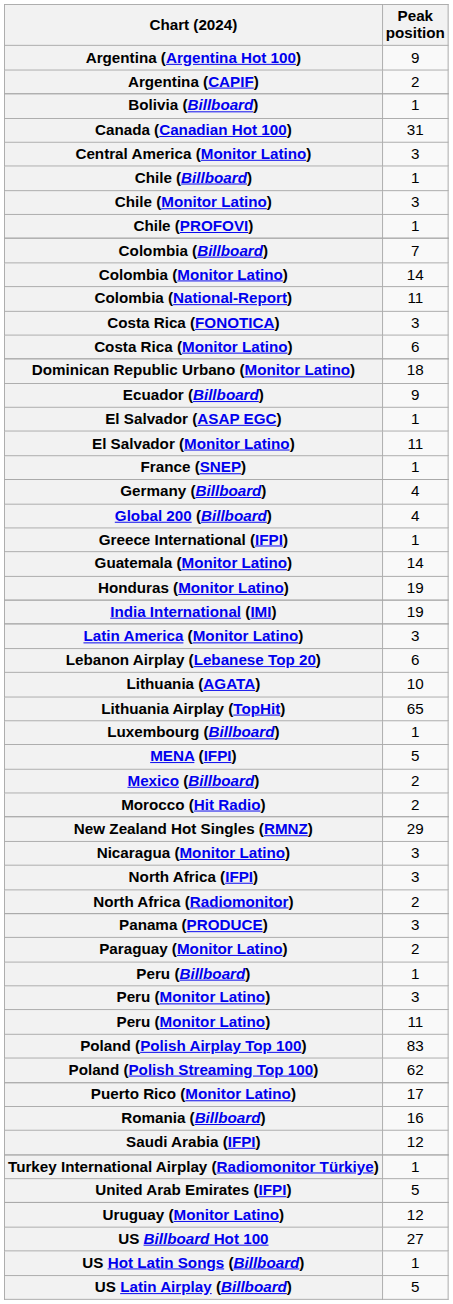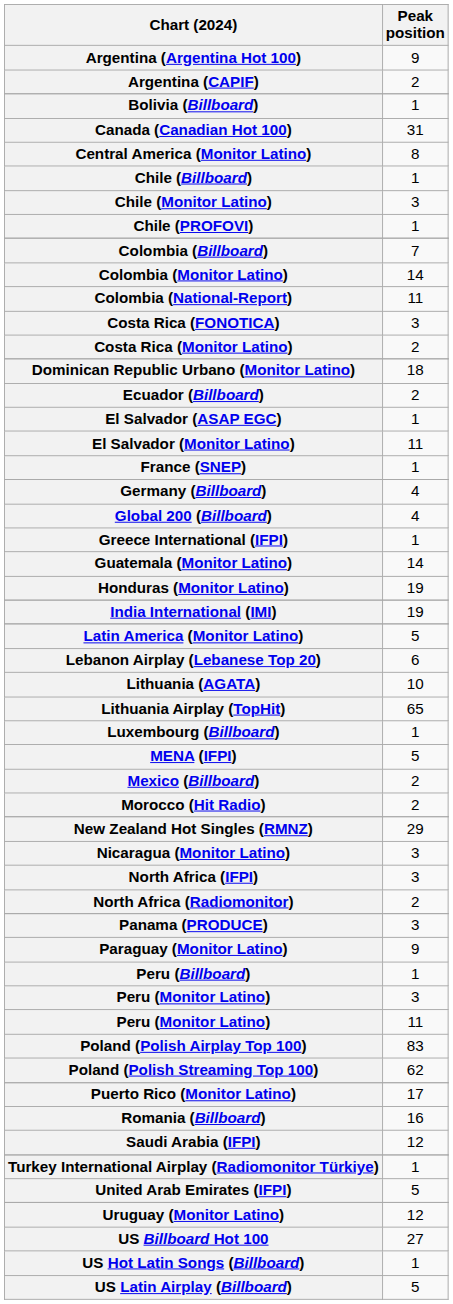(415, 154) 3 -> (415, 154) 8
(415, 347) 6 -> (415, 347) 2
(415, 395) 9 -> (415, 395) 2
(415, 636) 3 -> (415, 636) 5
(415, 949) 2 -> (415, 949) 9
